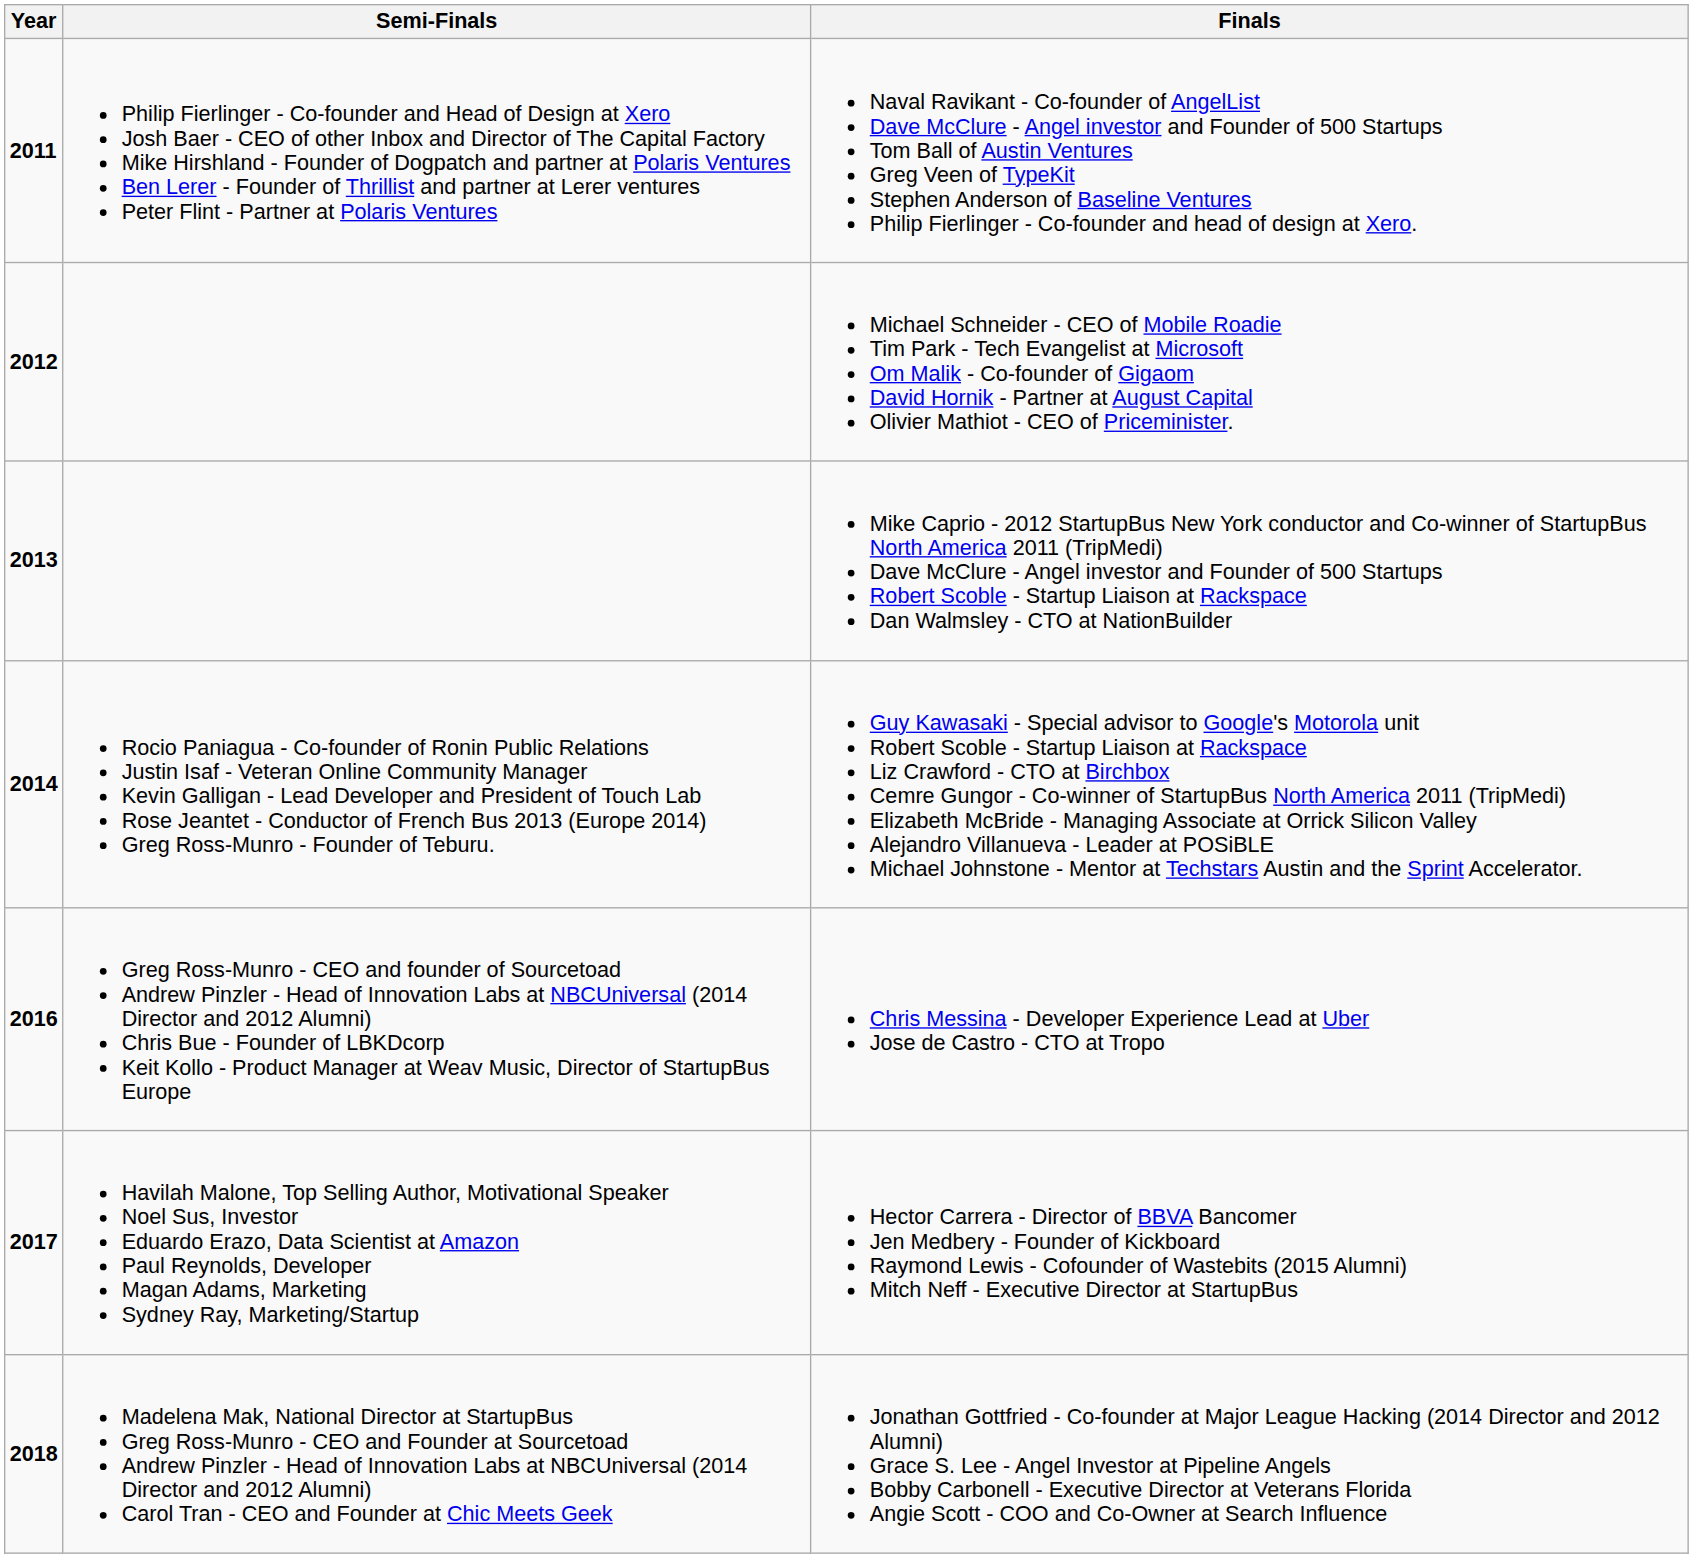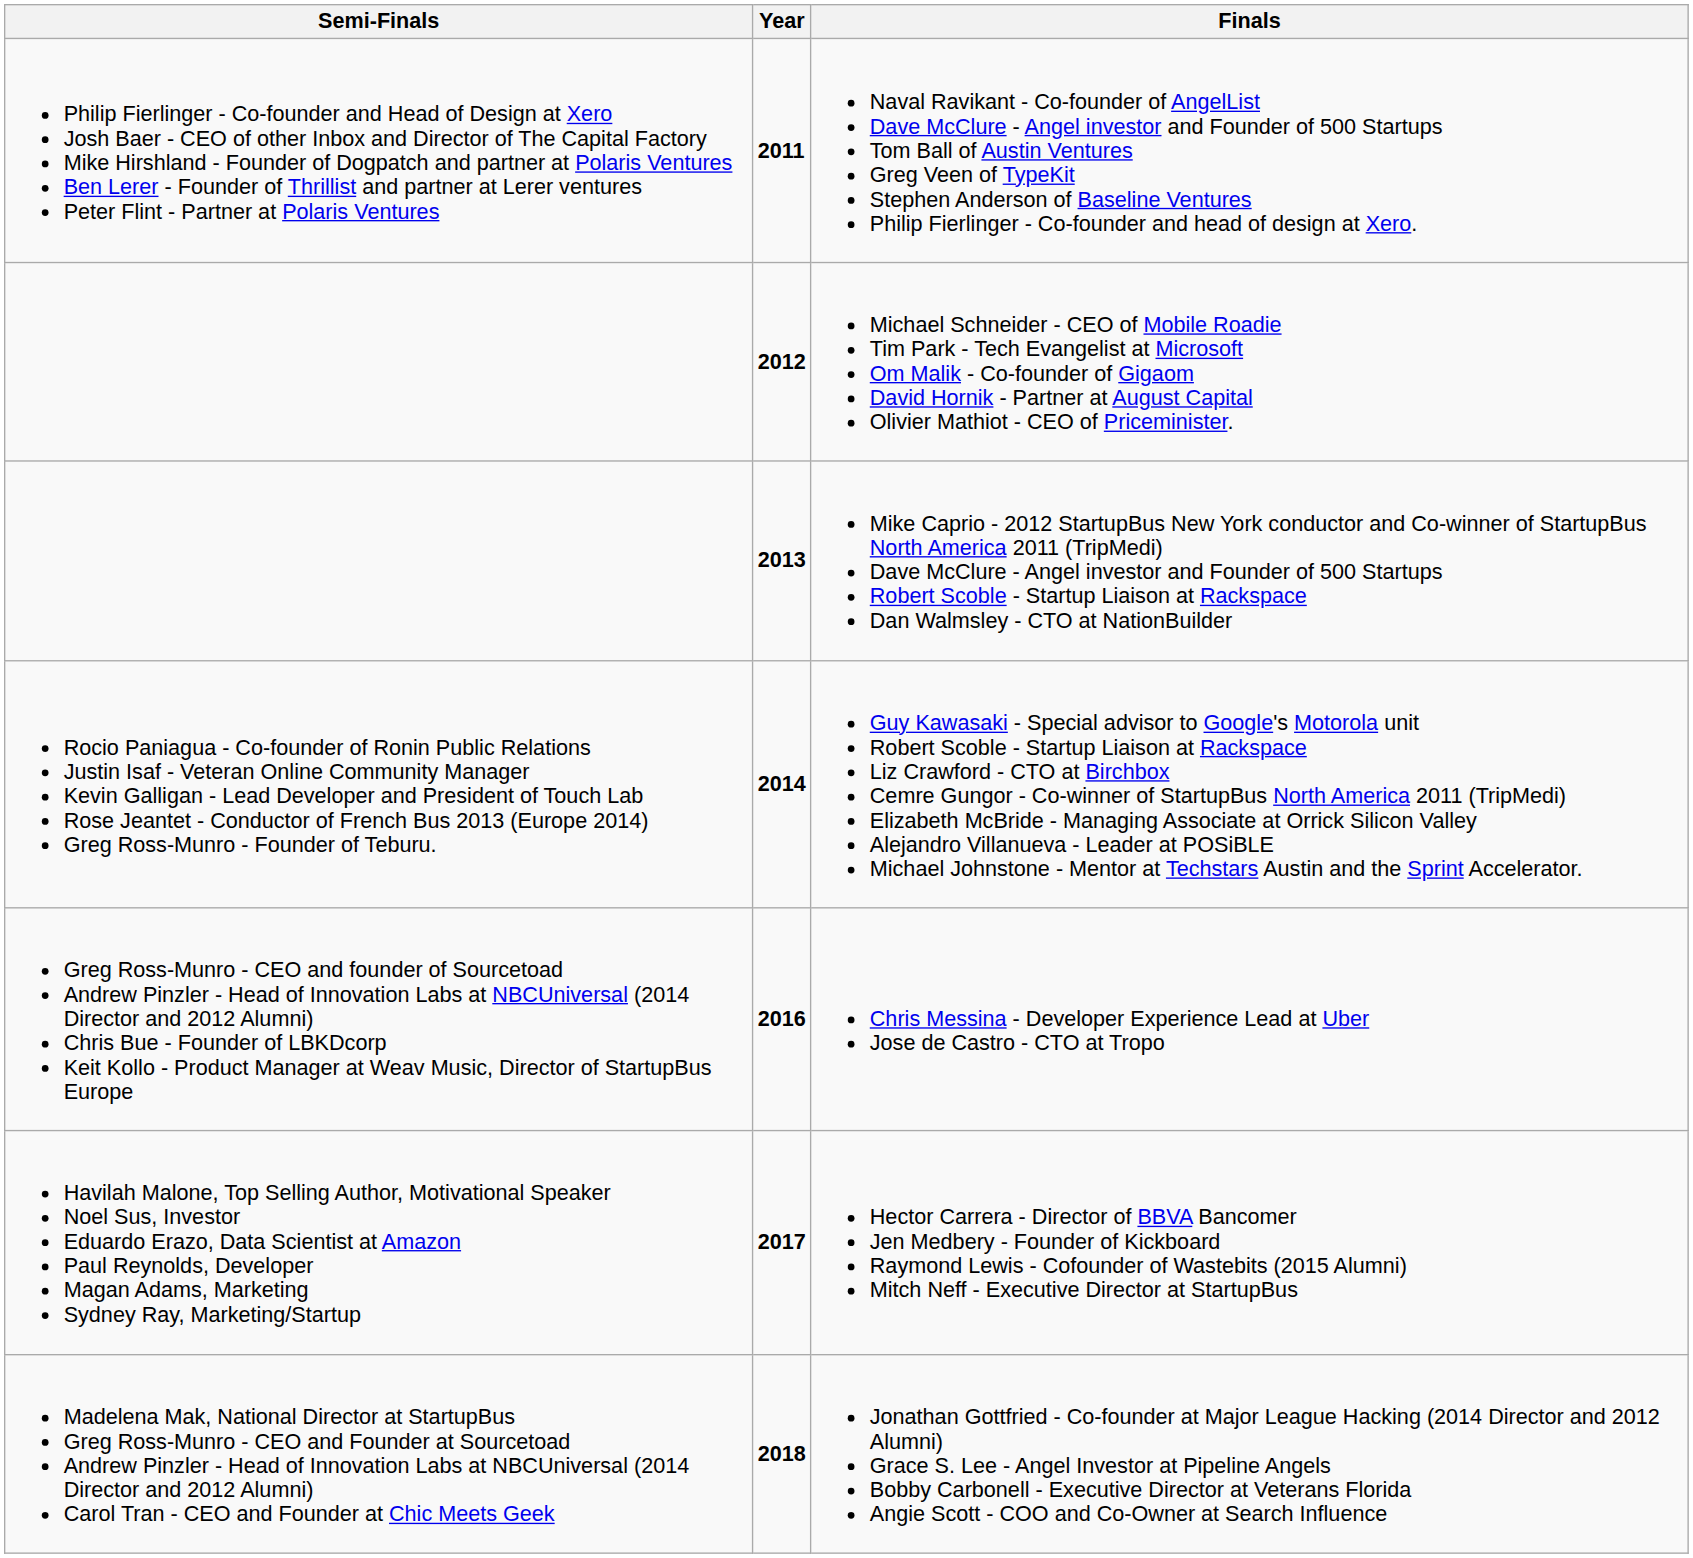columns swapped: (34, 21) <-> (437, 21)
